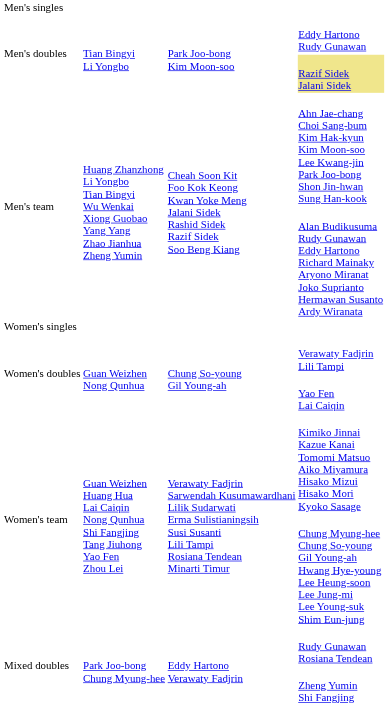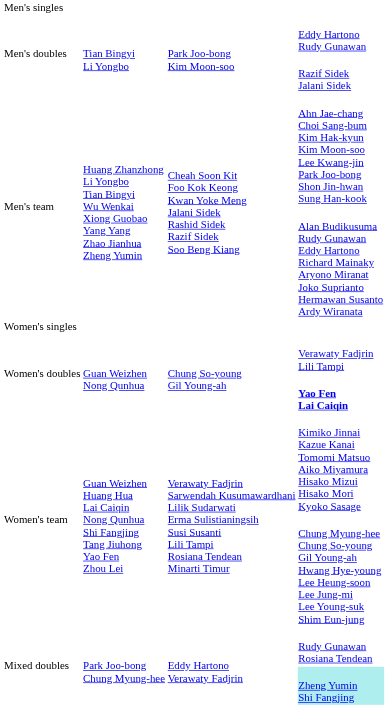(325, 80) khaki background -> (325, 80) no background
(321, 399) normal -> (323, 399) bold
(328, 692) no background -> (328, 692) paleturquoise background
